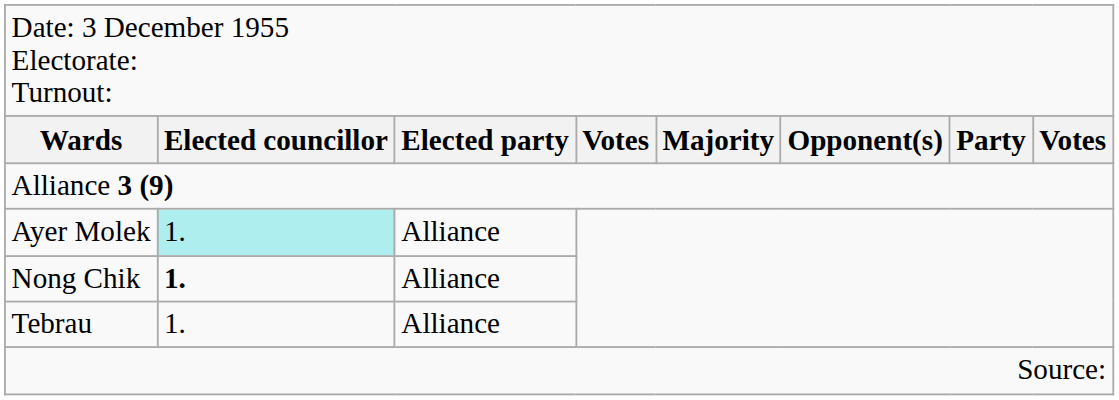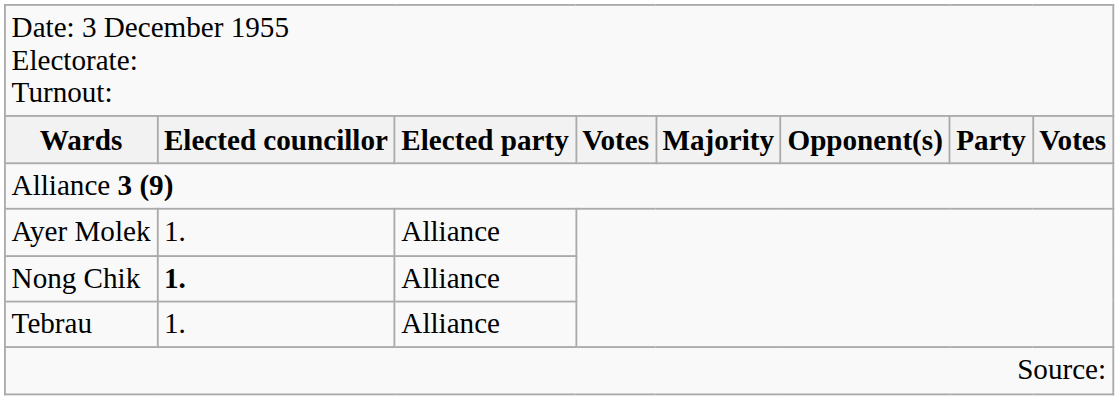(175, 231) paleturquoise background -> (175, 231) no background
